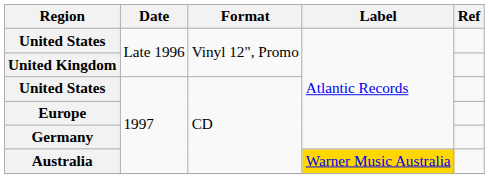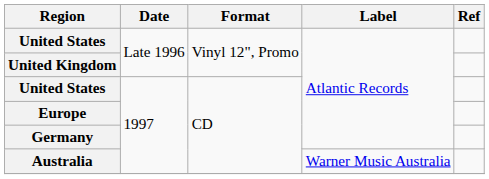(378, 161) gold background -> (378, 161) no background
